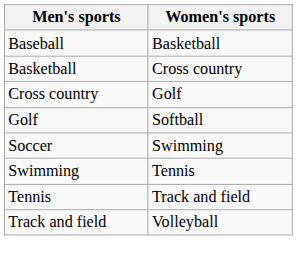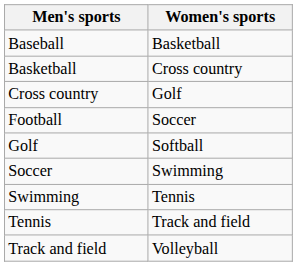+ row: (35, 119)
